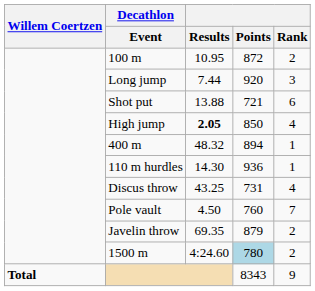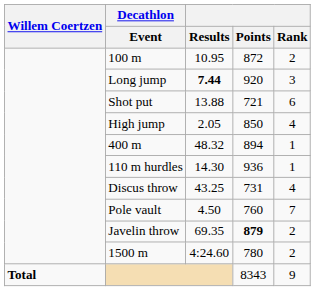(209, 80) normal -> (209, 80) bold
(209, 123) bold -> (209, 123) normal
(253, 231) normal -> (253, 231) bold
(253, 253) lightblue background -> (253, 253) no background
